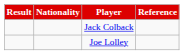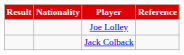rows swapped: (109, 42) <-> (109, 27)
